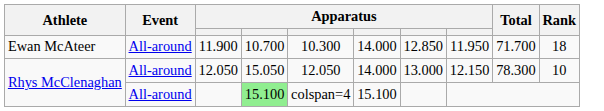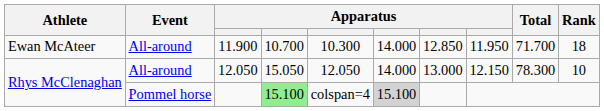(160, 94) All-around -> (170, 94) Pommel horse
(377, 94) no background -> (397, 94) lightgrey background
